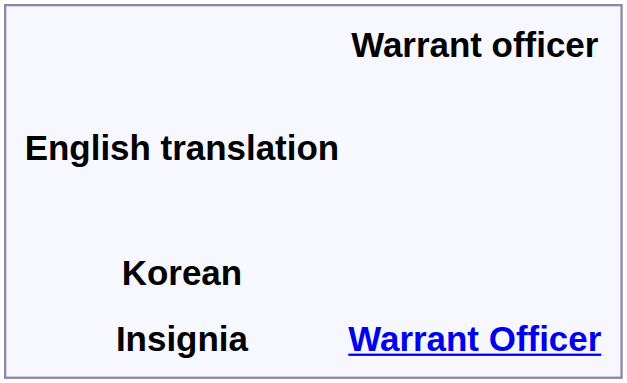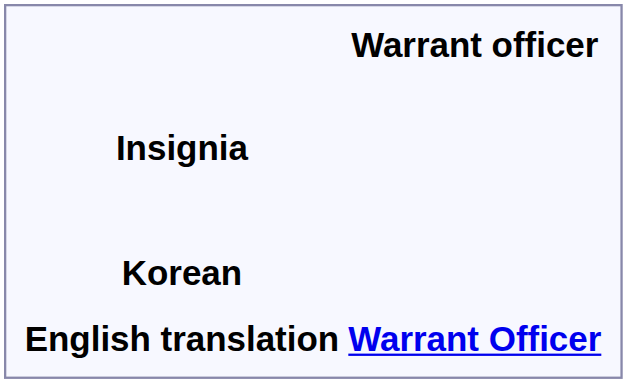(182, 148) English translation -> (182, 148) Insignia
(182, 339) Insignia -> (182, 339) English translation
